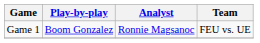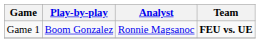(225, 29) normal -> (226, 29) bold
